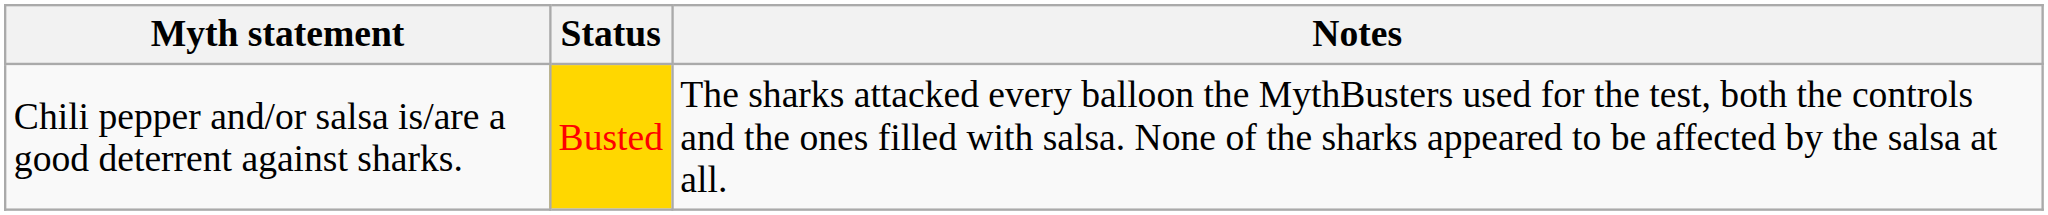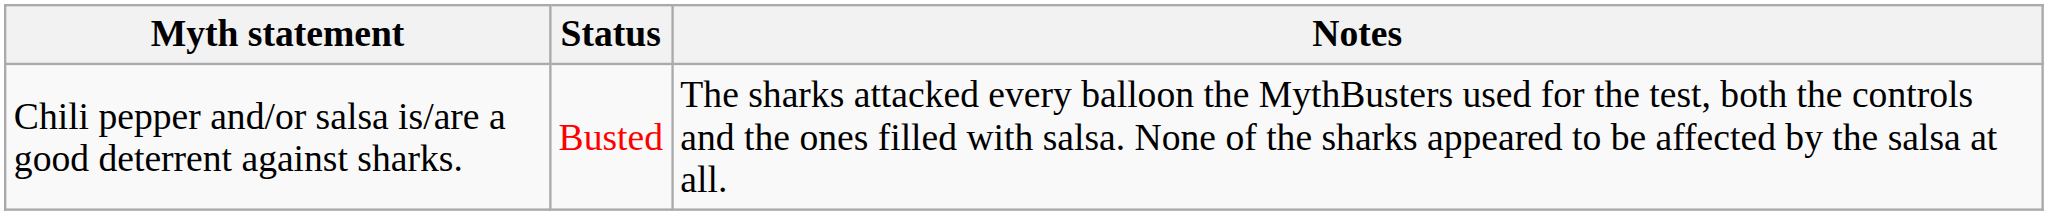(611, 136) gold background -> (611, 136) no background
